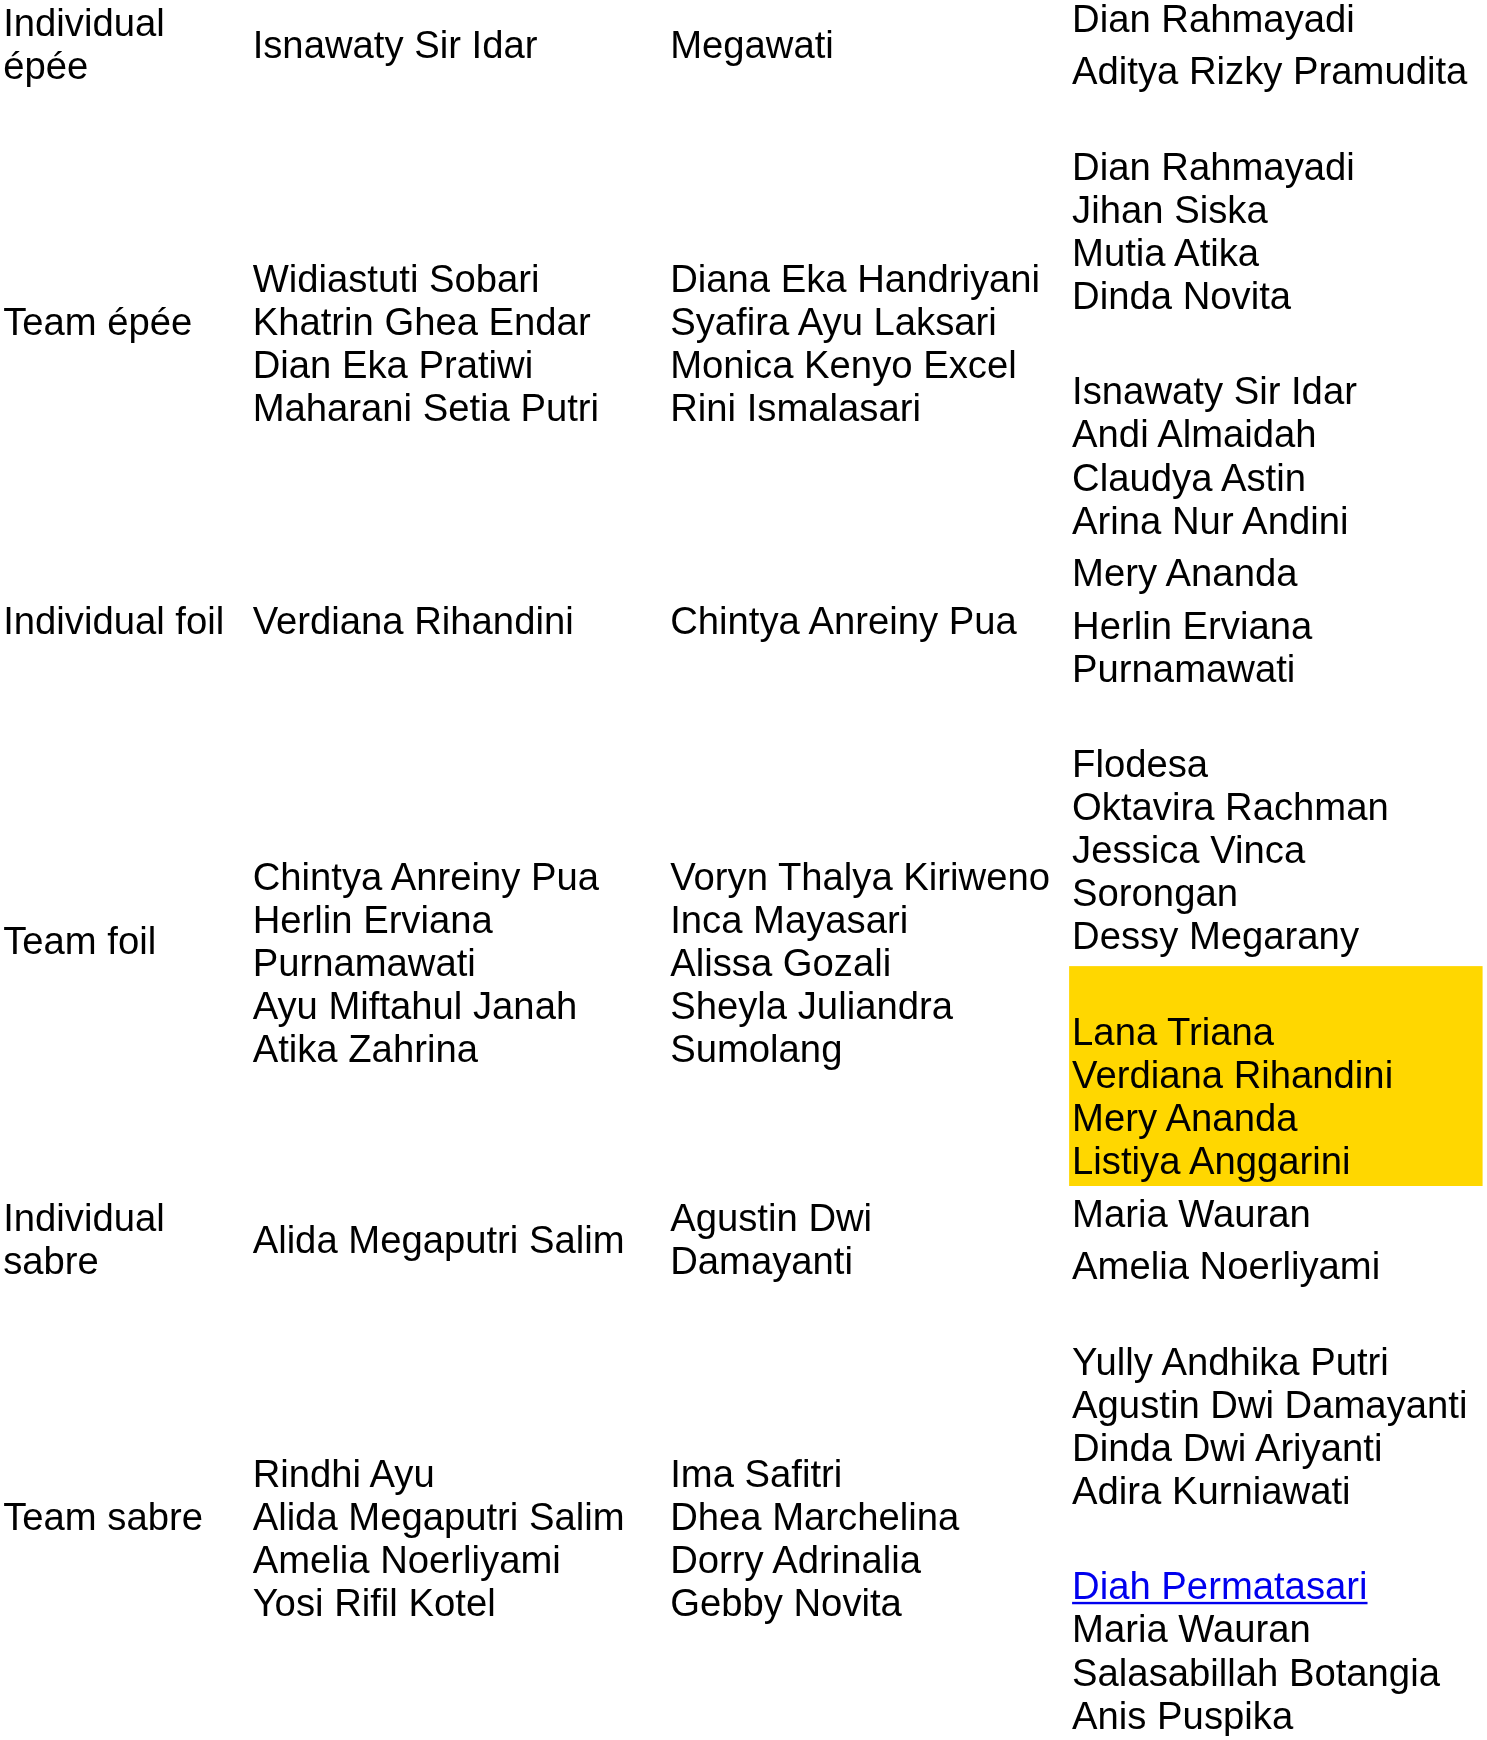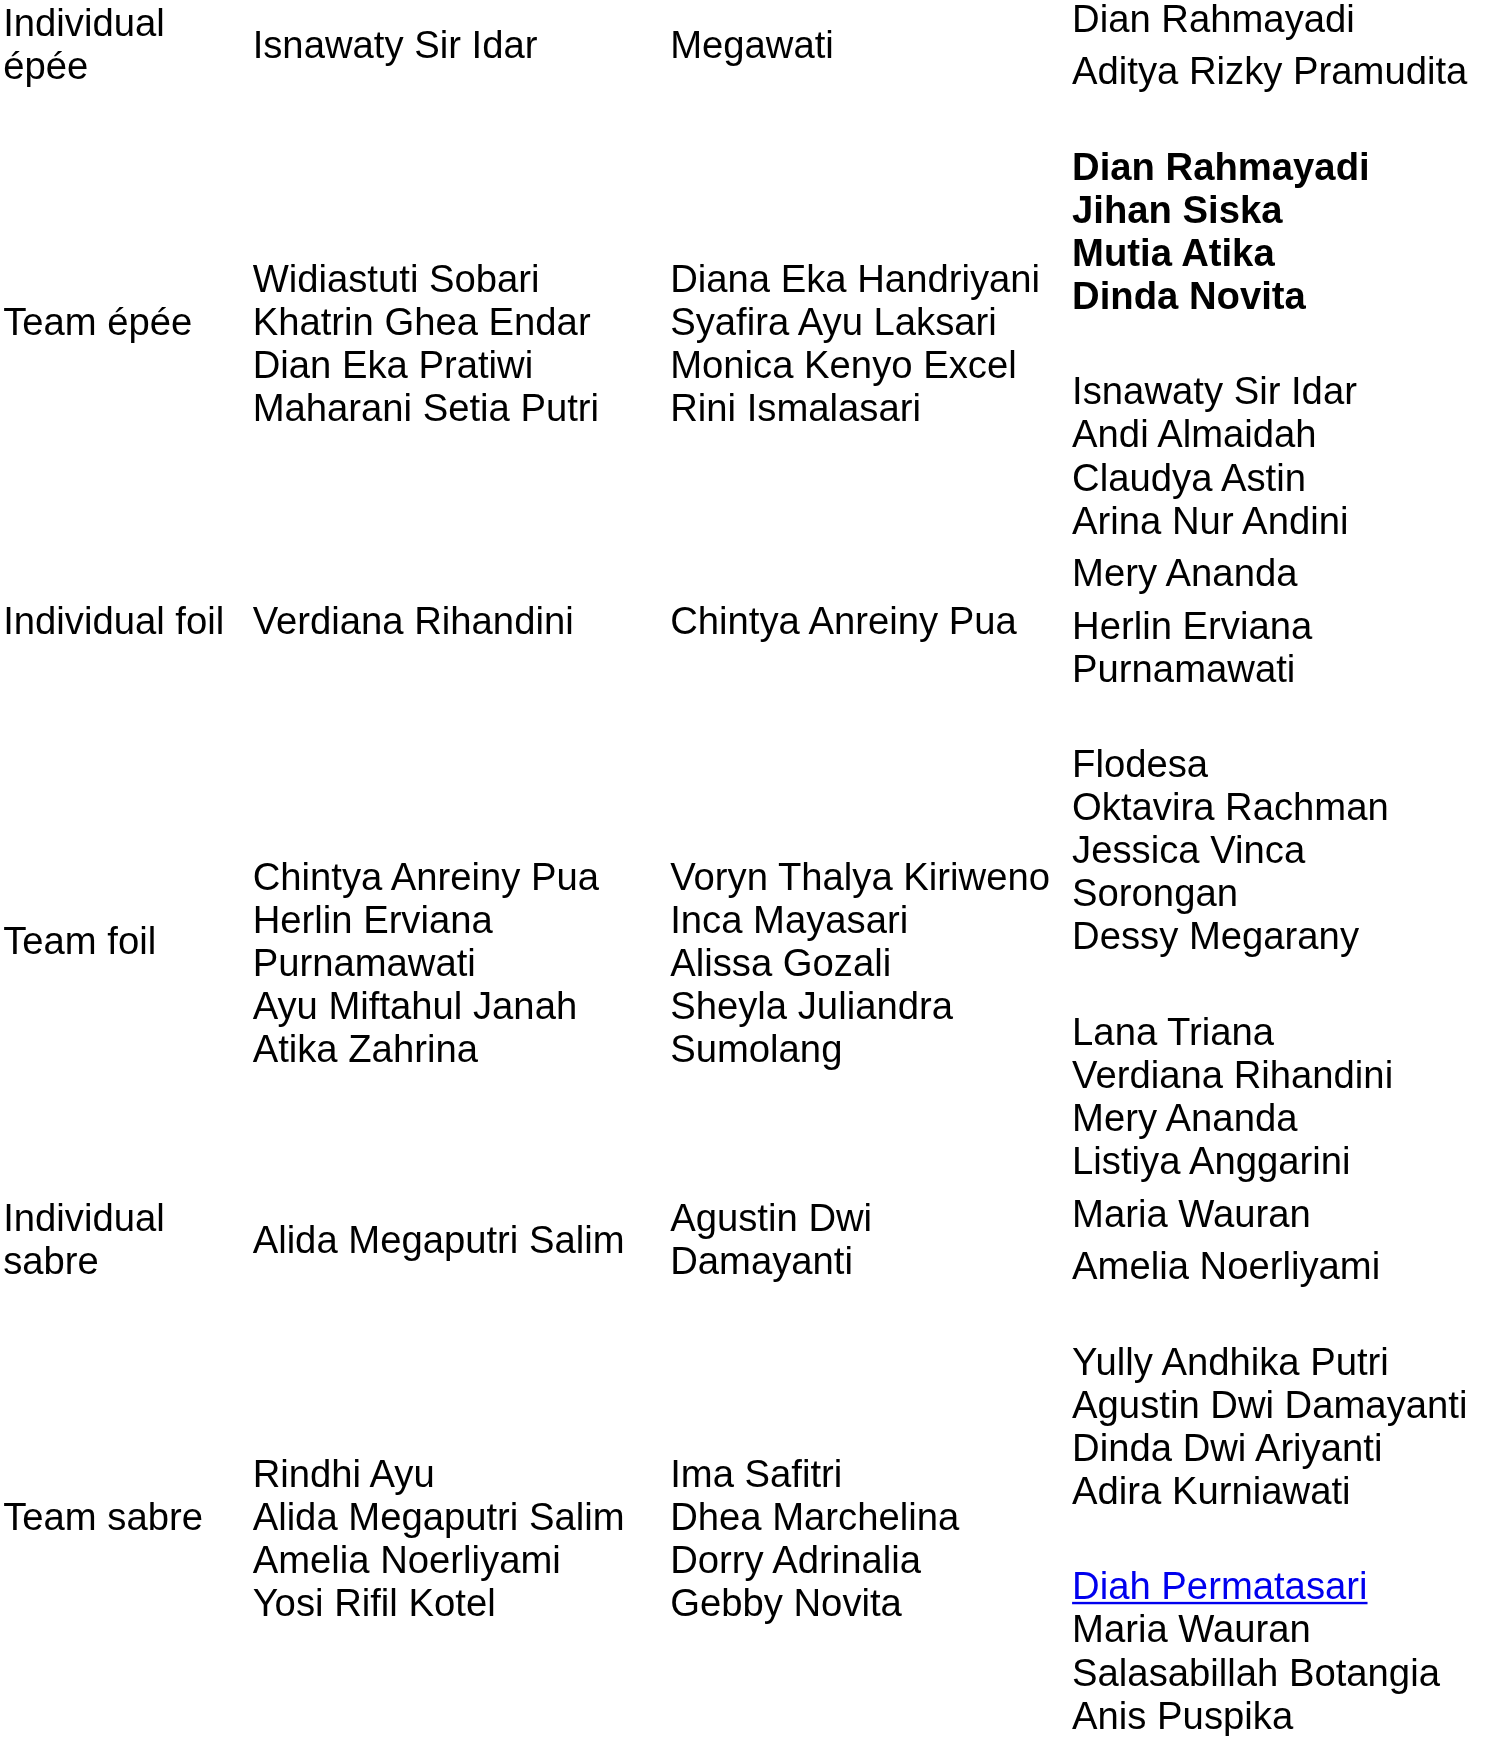(1213, 231) normal -> (1221, 231) bold
(1233, 1096) gold background -> (1233, 1096) no background
